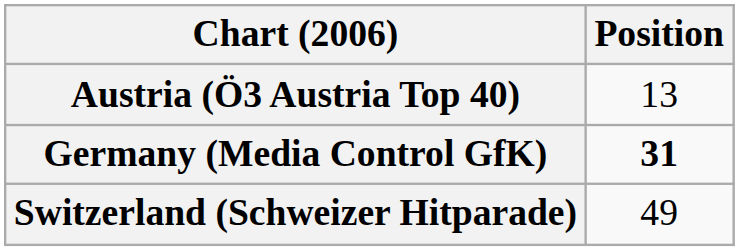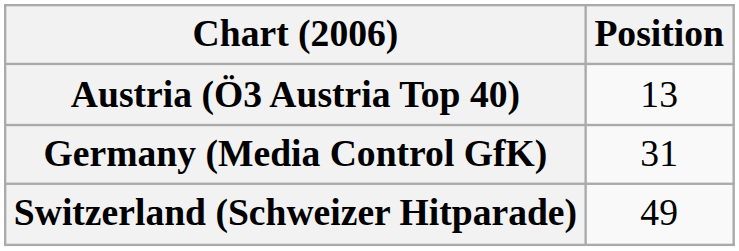(659, 153) bold -> (659, 153) normal
